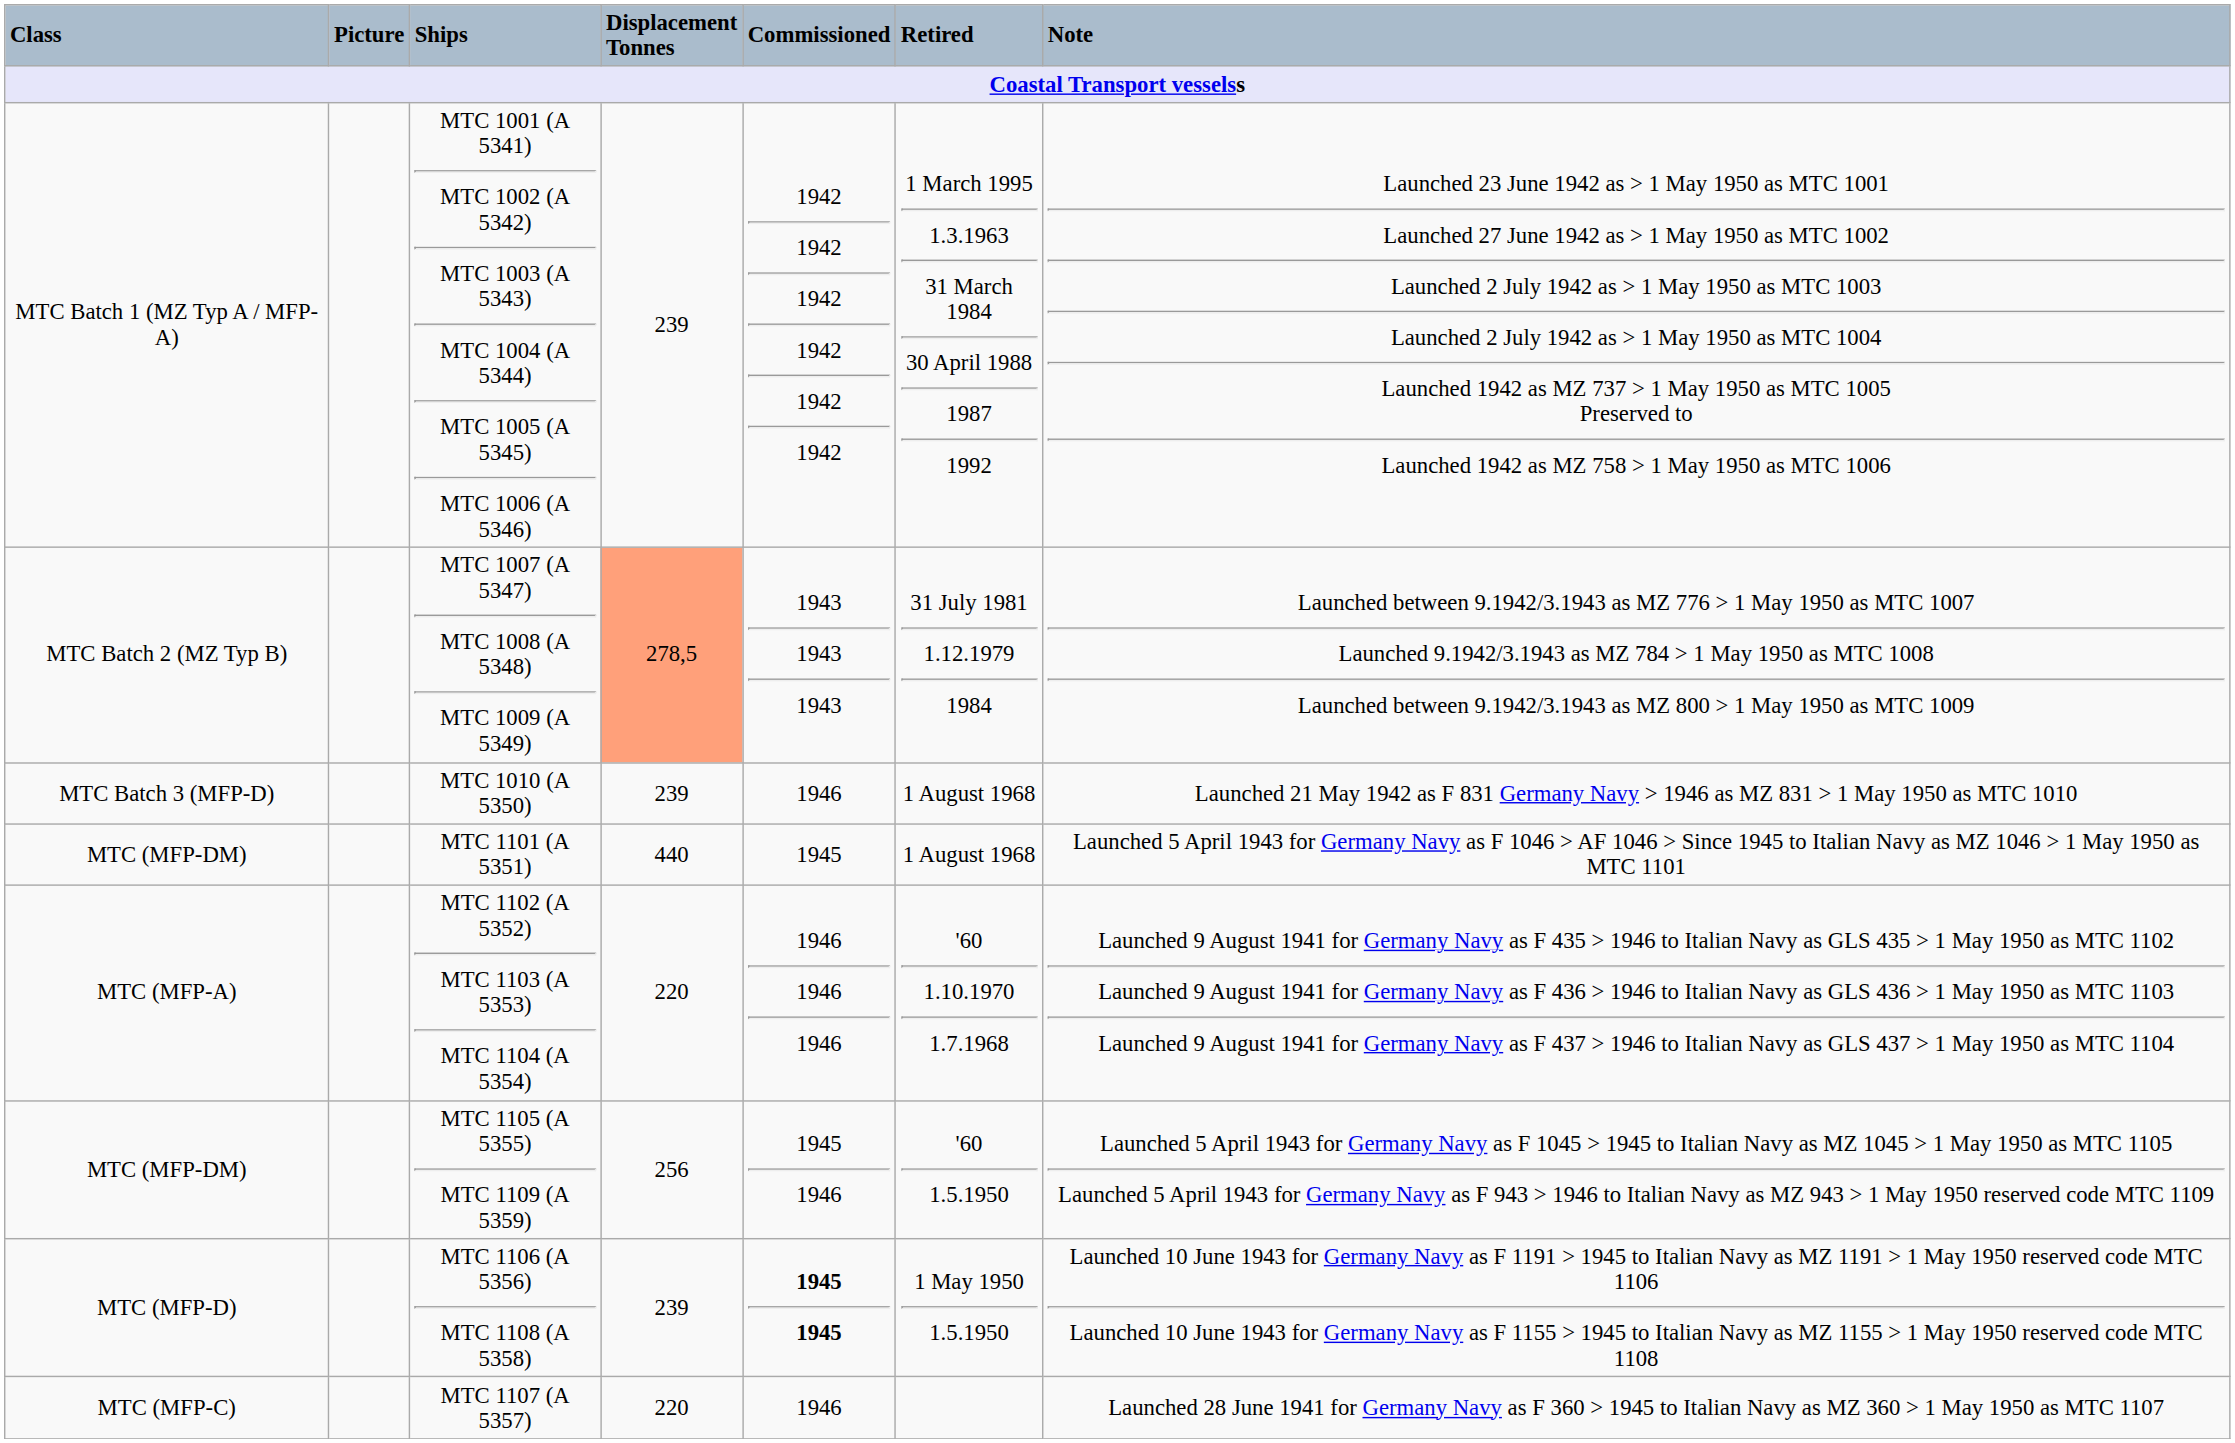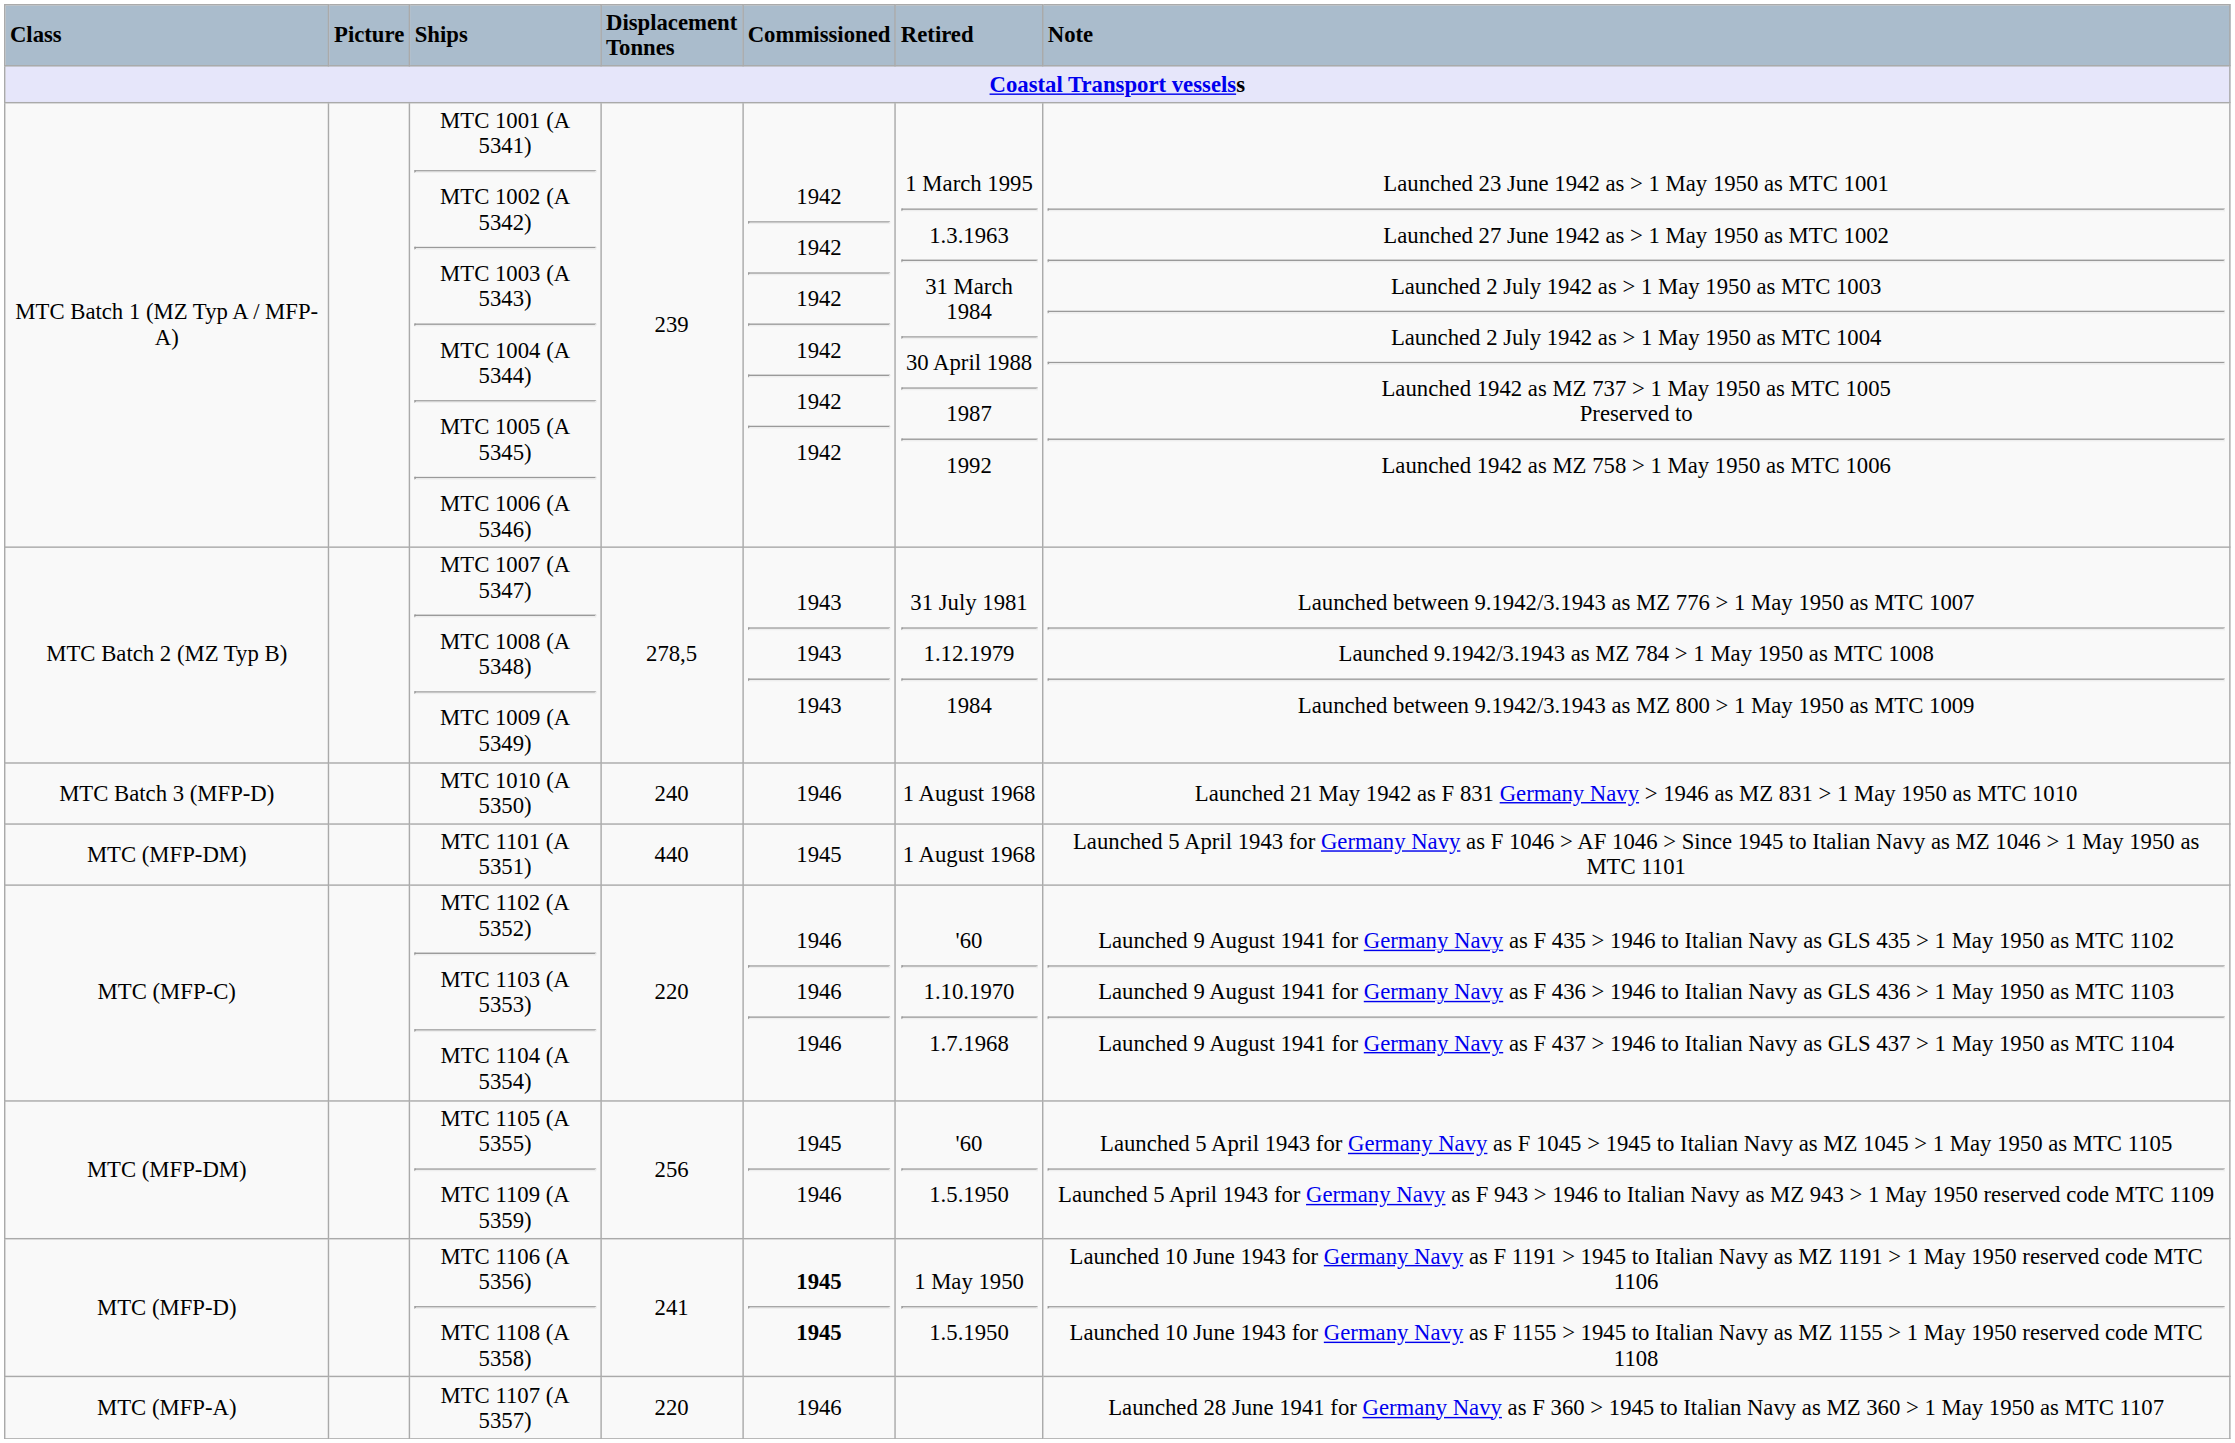(672, 654) lightsalmon background -> (672, 654) no background
(672, 792) 239 -> (672, 792) 240
(167, 992) MTC (MFP-A) -> (167, 992) MTC (MFP-C)
(672, 1307) 239 -> (672, 1307) 241
(167, 1407) MTC (MFP-C) -> (167, 1407) MTC (MFP-A)
